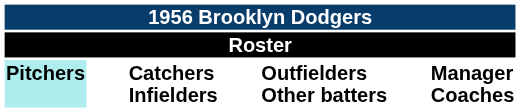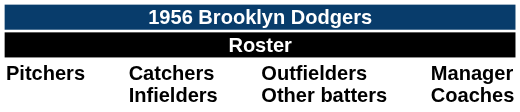(46, 73) paleturquoise background -> (46, 73) no background
